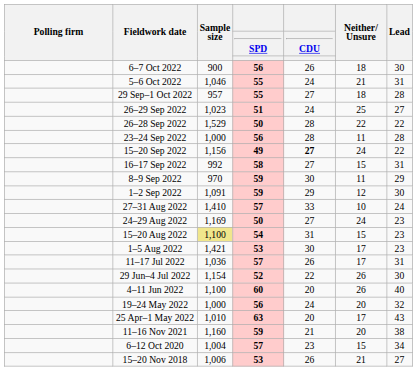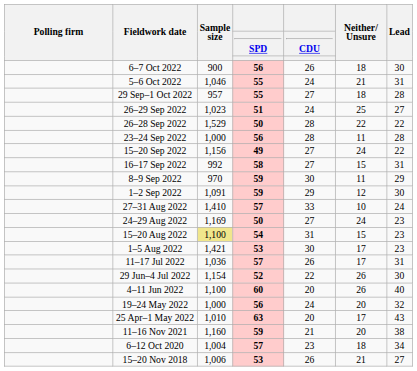(310, 151) bold -> (310, 151) normal
(361, 346) 15 -> (361, 346) 18
